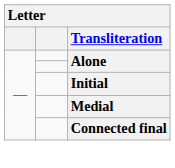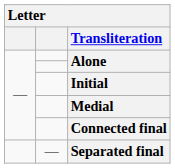+ row: (20, 151)
